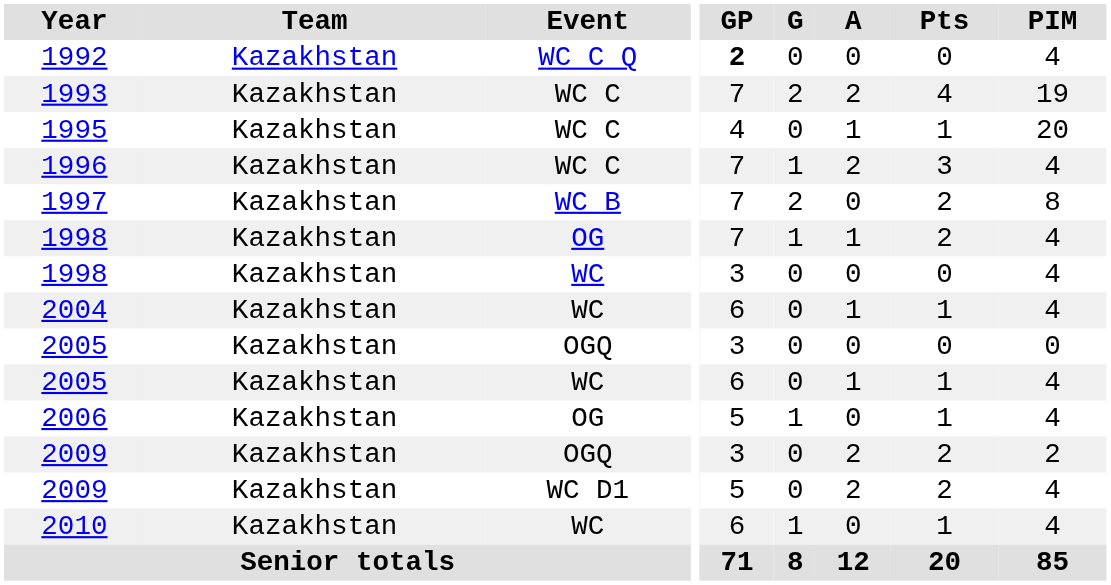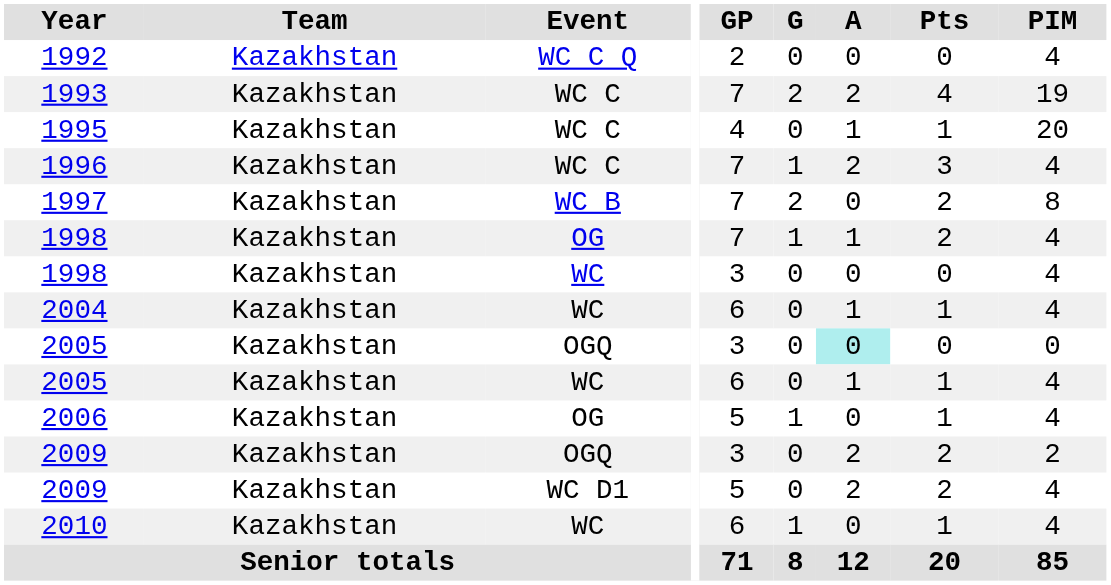(737, 58) bold -> (737, 58) normal
(853, 346) no background -> (853, 346) paleturquoise background
